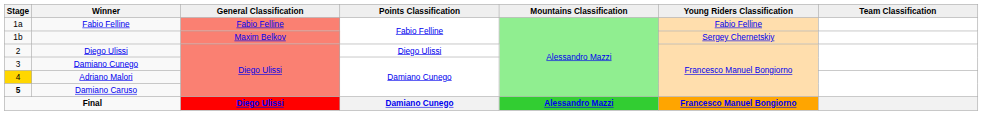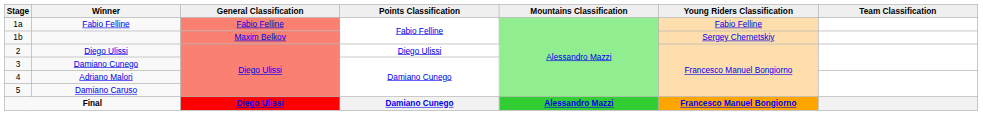(18, 77) gold background -> (18, 77) no background
(18, 91) bold -> (18, 91) normal
